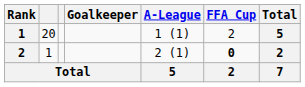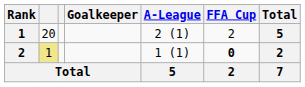(172, 33) 1 (1) -> (172, 33) 2 (1)
(49, 53) no background -> (49, 53) khaki background
(172, 53) 2 (1) -> (172, 53) 1 (1)
